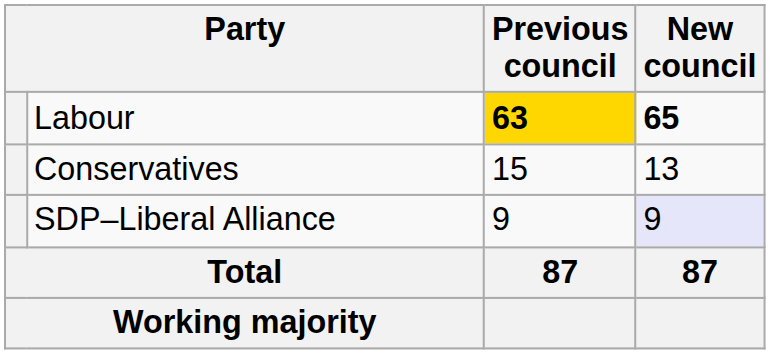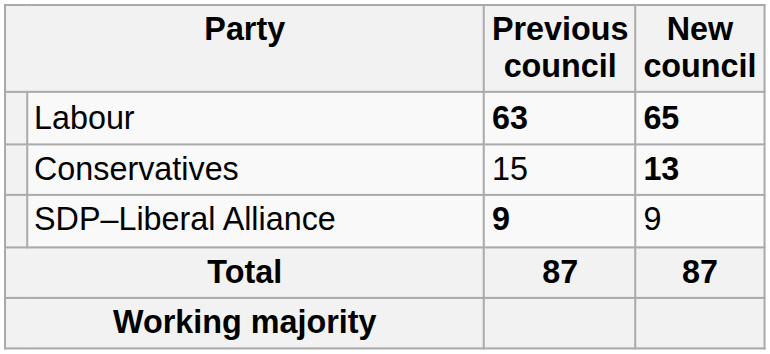(510, 117) gold background -> (510, 117) no background
(661, 169) normal -> (661, 169) bold
(501, 220) normal -> (501, 220) bold
(652, 220) lavender background -> (652, 220) no background
